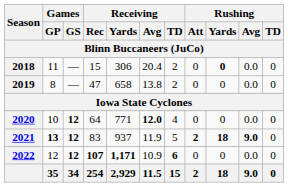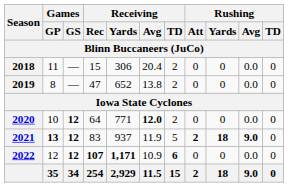(222, 66) bold -> (222, 66) normal
(123, 84) 658 -> (123, 84) 652
(175, 119) 4 -> (175, 119) 2
